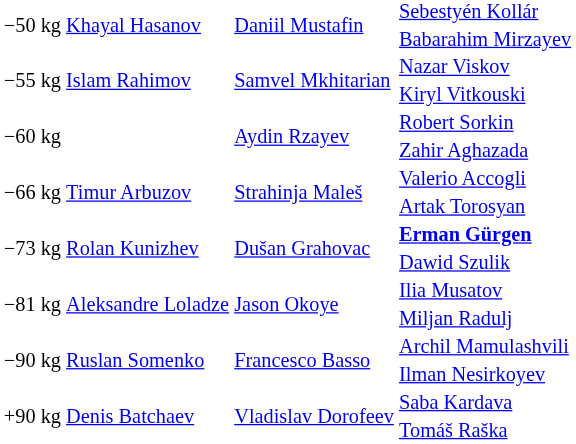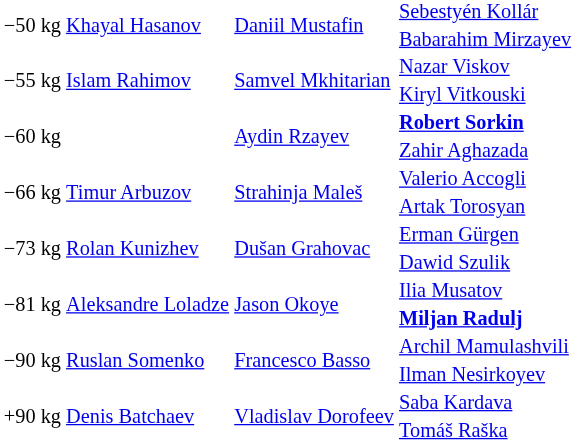(456, 122) normal -> (461, 122) bold
(465, 234) bold -> (459, 234) normal
(456, 318) normal -> (461, 318) bold
